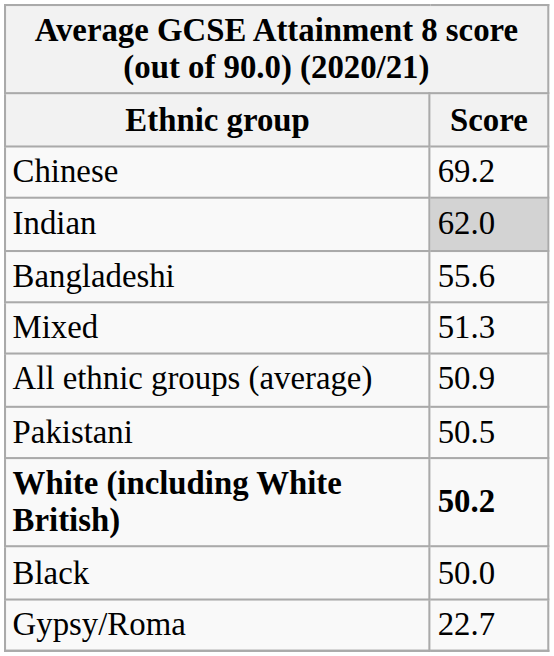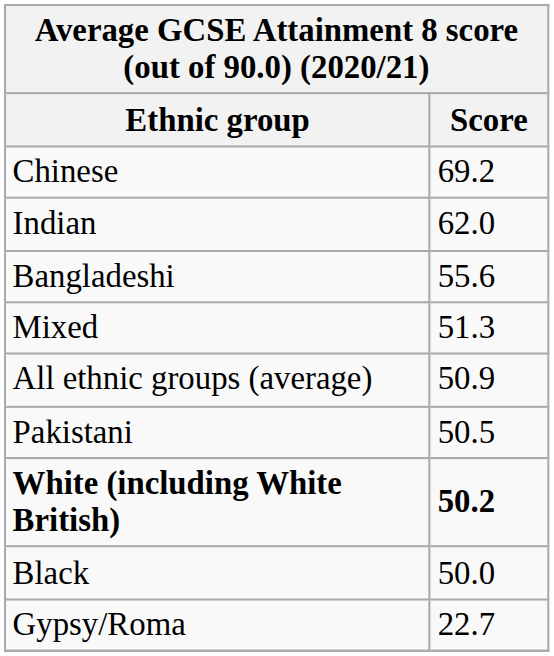(466, 223) lightgrey background -> (466, 223) no background
